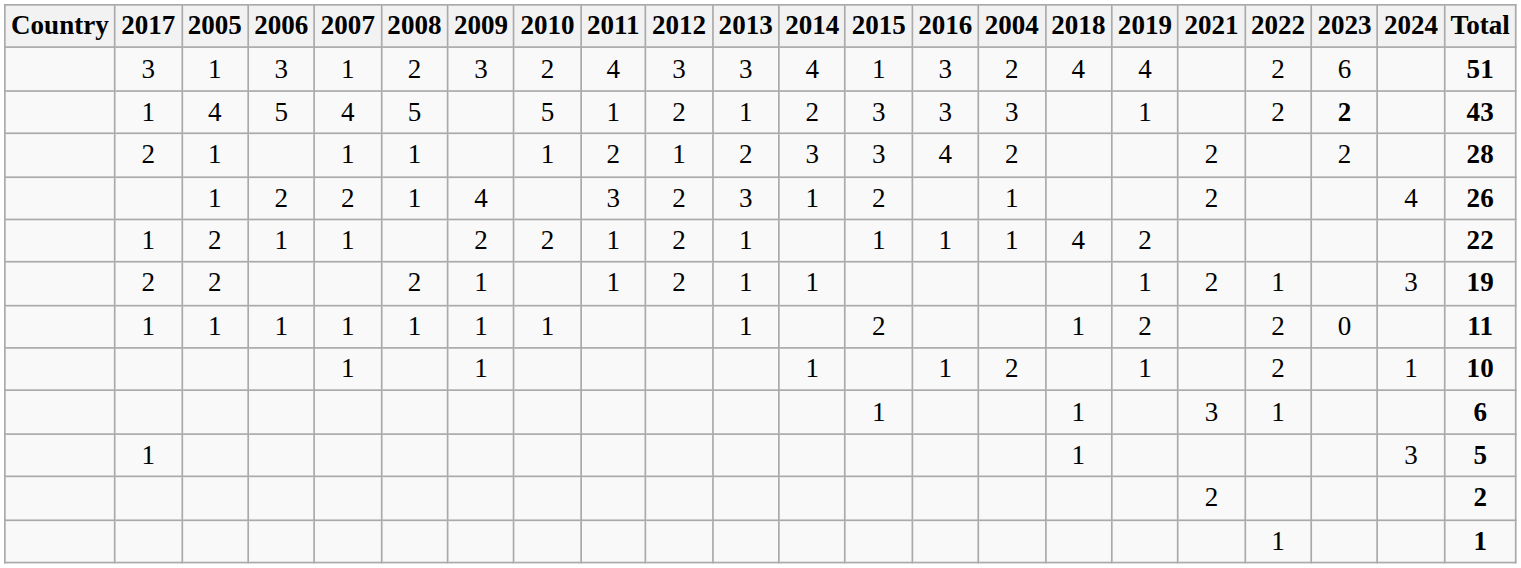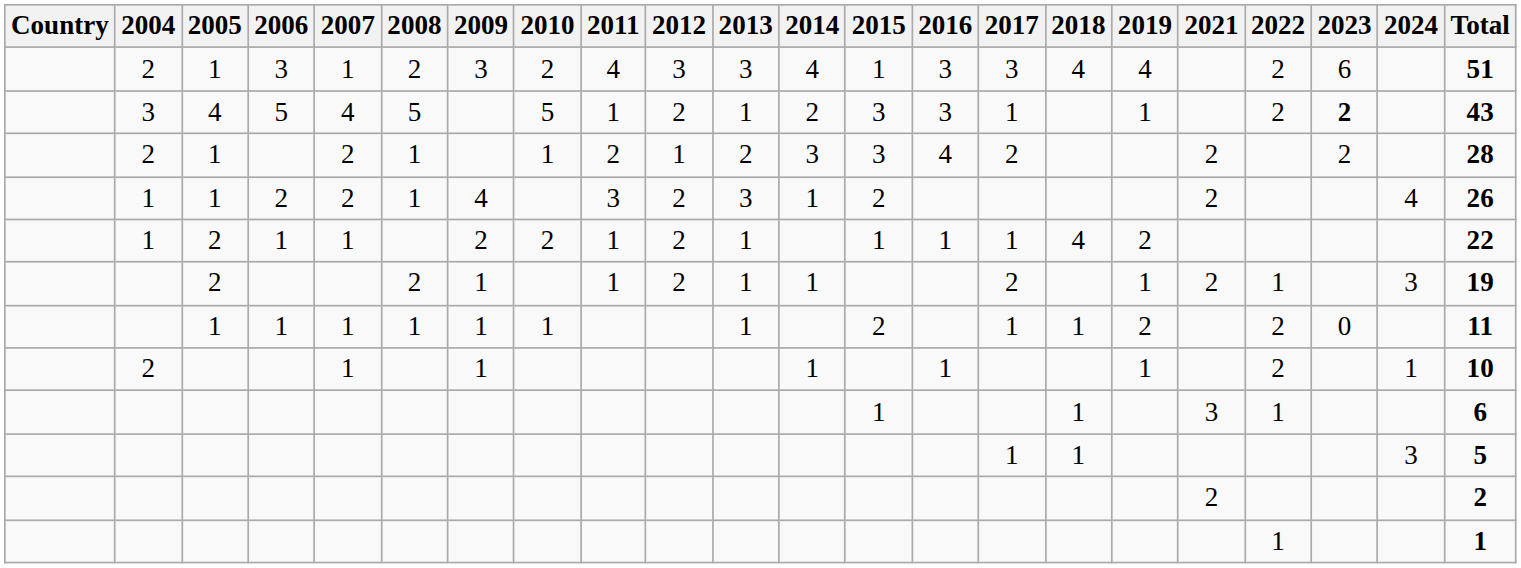columns swapped: (1012, 25) <-> (148, 25)
(348, 154) 1 -> (348, 154) 2
